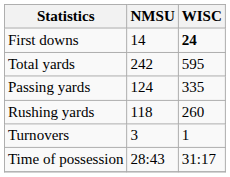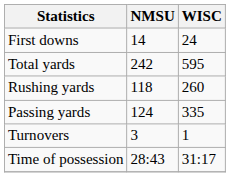(189, 40) bold -> (189, 40) normal
rows swapped: (51, 111) <-> (49, 88)
